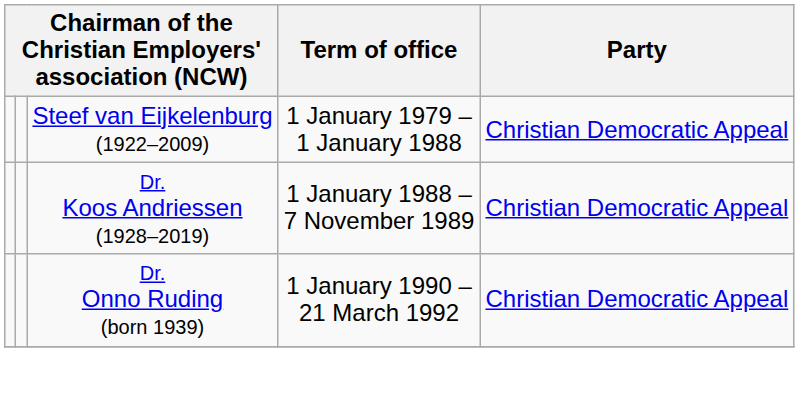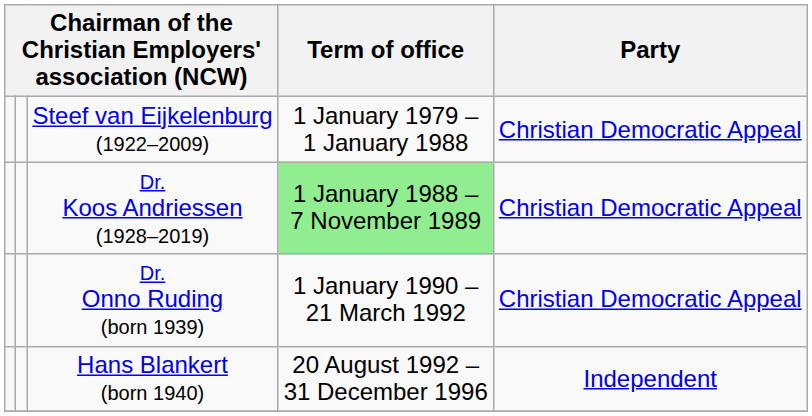(379, 207) no background -> (386, 207) lightgreen background
+ row: (152, 378)
